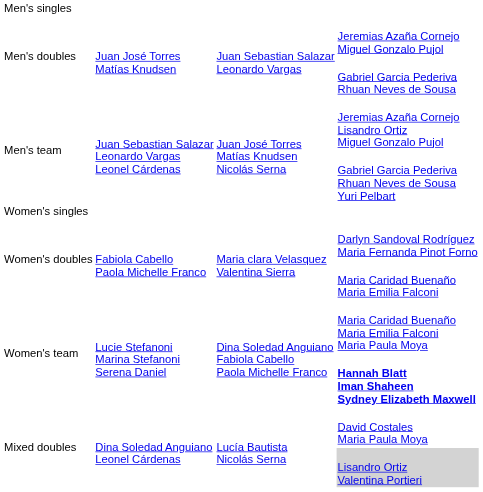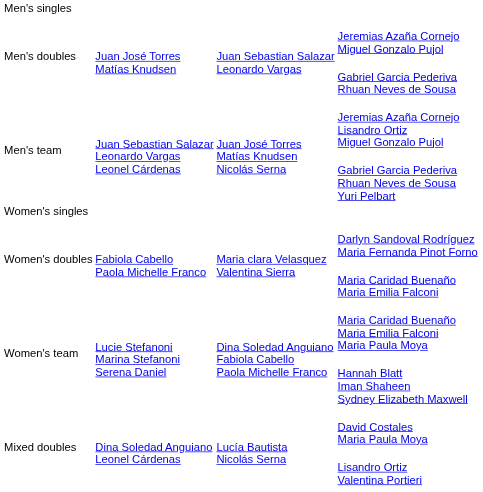(407, 386) bold -> (403, 386) normal
(380, 474) lightgrey background -> (380, 474) no background
